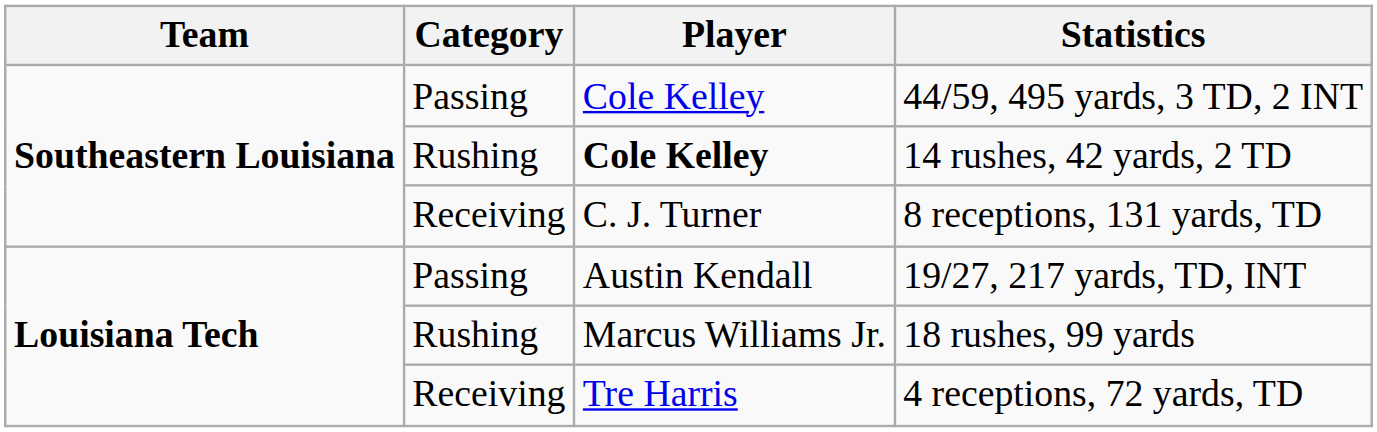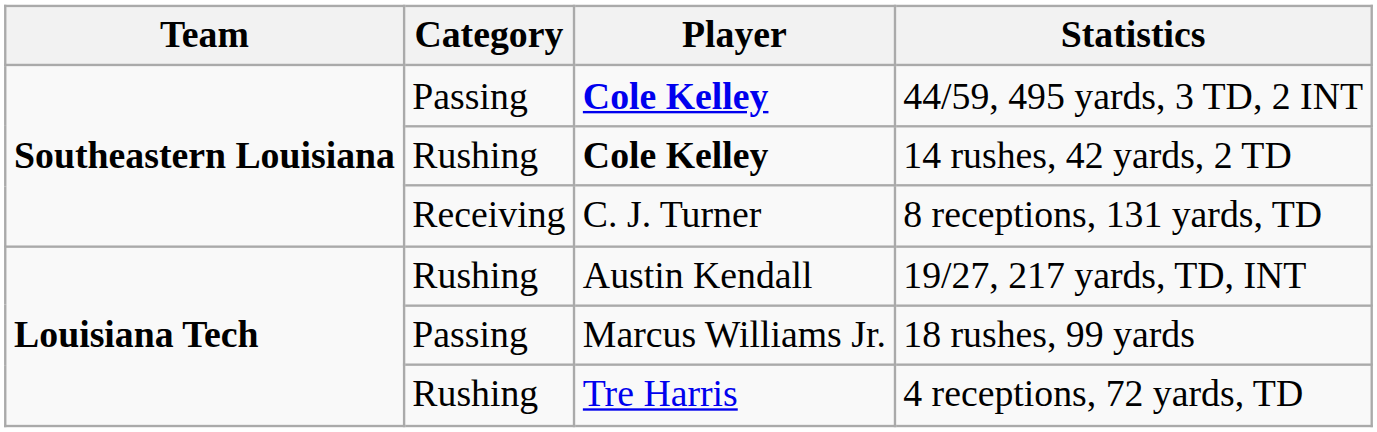(674, 95) normal -> (676, 95) bold
(470, 274) Passing -> (475, 274) Rushing
(475, 334) Rushing -> (470, 334) Passing
(489, 394) Receiving -> (475, 394) Rushing
